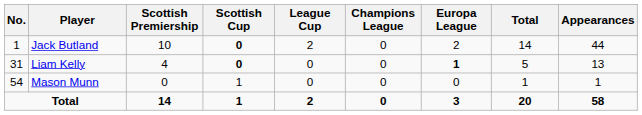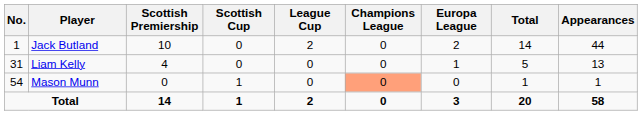(239, 45) bold -> (239, 45) normal
(239, 63) bold -> (239, 63) normal
(456, 63) bold -> (456, 63) normal
(383, 82) no background -> (383, 82) lightsalmon background
